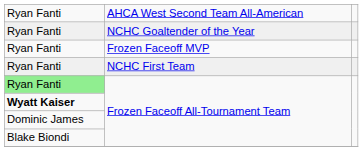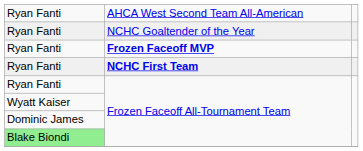(158, 48) normal -> (161, 48) bold
(151, 66) normal -> (153, 66) bold
(34, 84) lightgreen background -> (34, 84) no background
(41, 102) bold -> (39, 102) normal
(38, 137) no background -> (38, 137) lightgreen background
